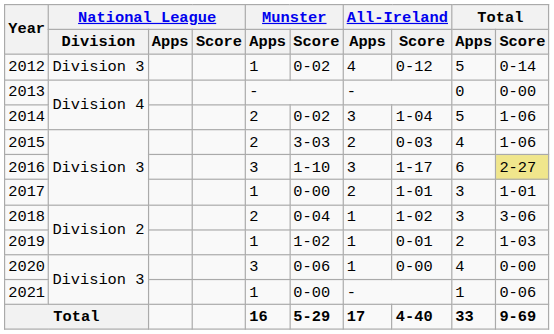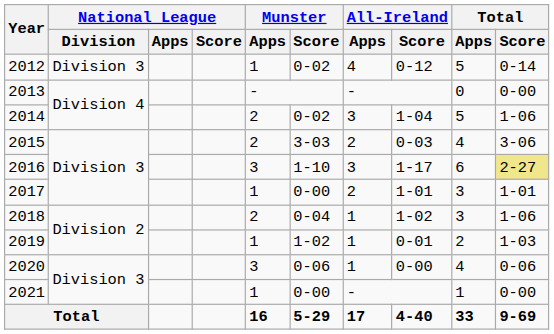(518, 142) 1-06 -> (518, 142) 3-06
(518, 217) 3-06 -> (518, 217) 1-06
(518, 267) 0-00 -> (518, 267) 0-06
(518, 292) 0-06 -> (518, 292) 0-00
